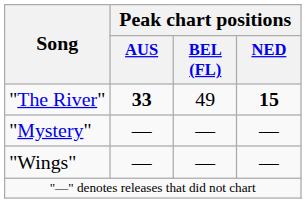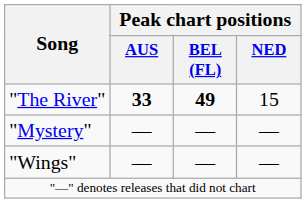(205, 99) normal -> (205, 99) bold
(269, 99) bold -> (269, 99) normal
